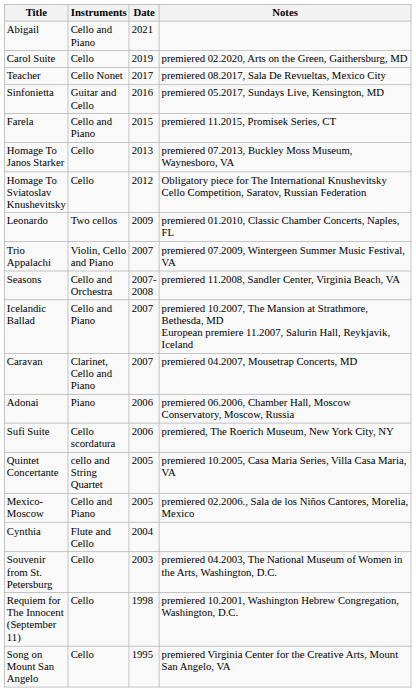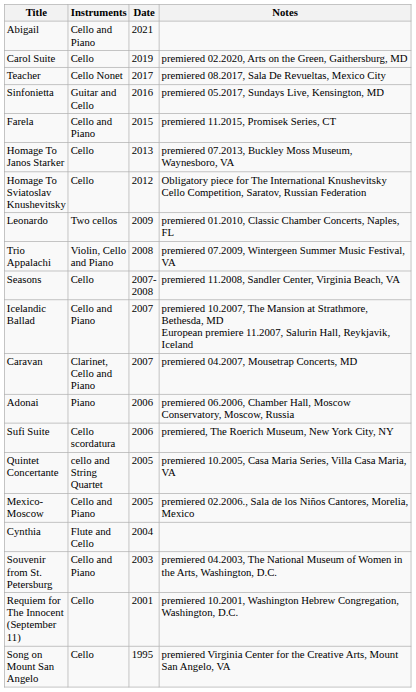(142, 250) 2007 -> (142, 250) 2008
(92, 285) Cello and Orchestra -> (82, 279) Cello
(82, 560) Cello -> (91, 566) Cello and Piano
(142, 601) 1998 -> (142, 601) 2001
